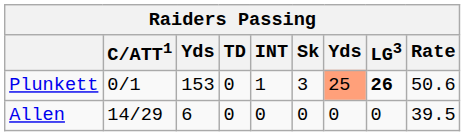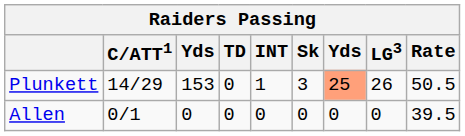(124, 85) 0/1 -> (135, 85) 14/29
(382, 85) bold -> (382, 85) normal
(433, 85) 50.6 -> (433, 85) 50.5
(135, 116) 14/29 -> (124, 116) 0/1
(187, 116) 6 -> (187, 116) 0
